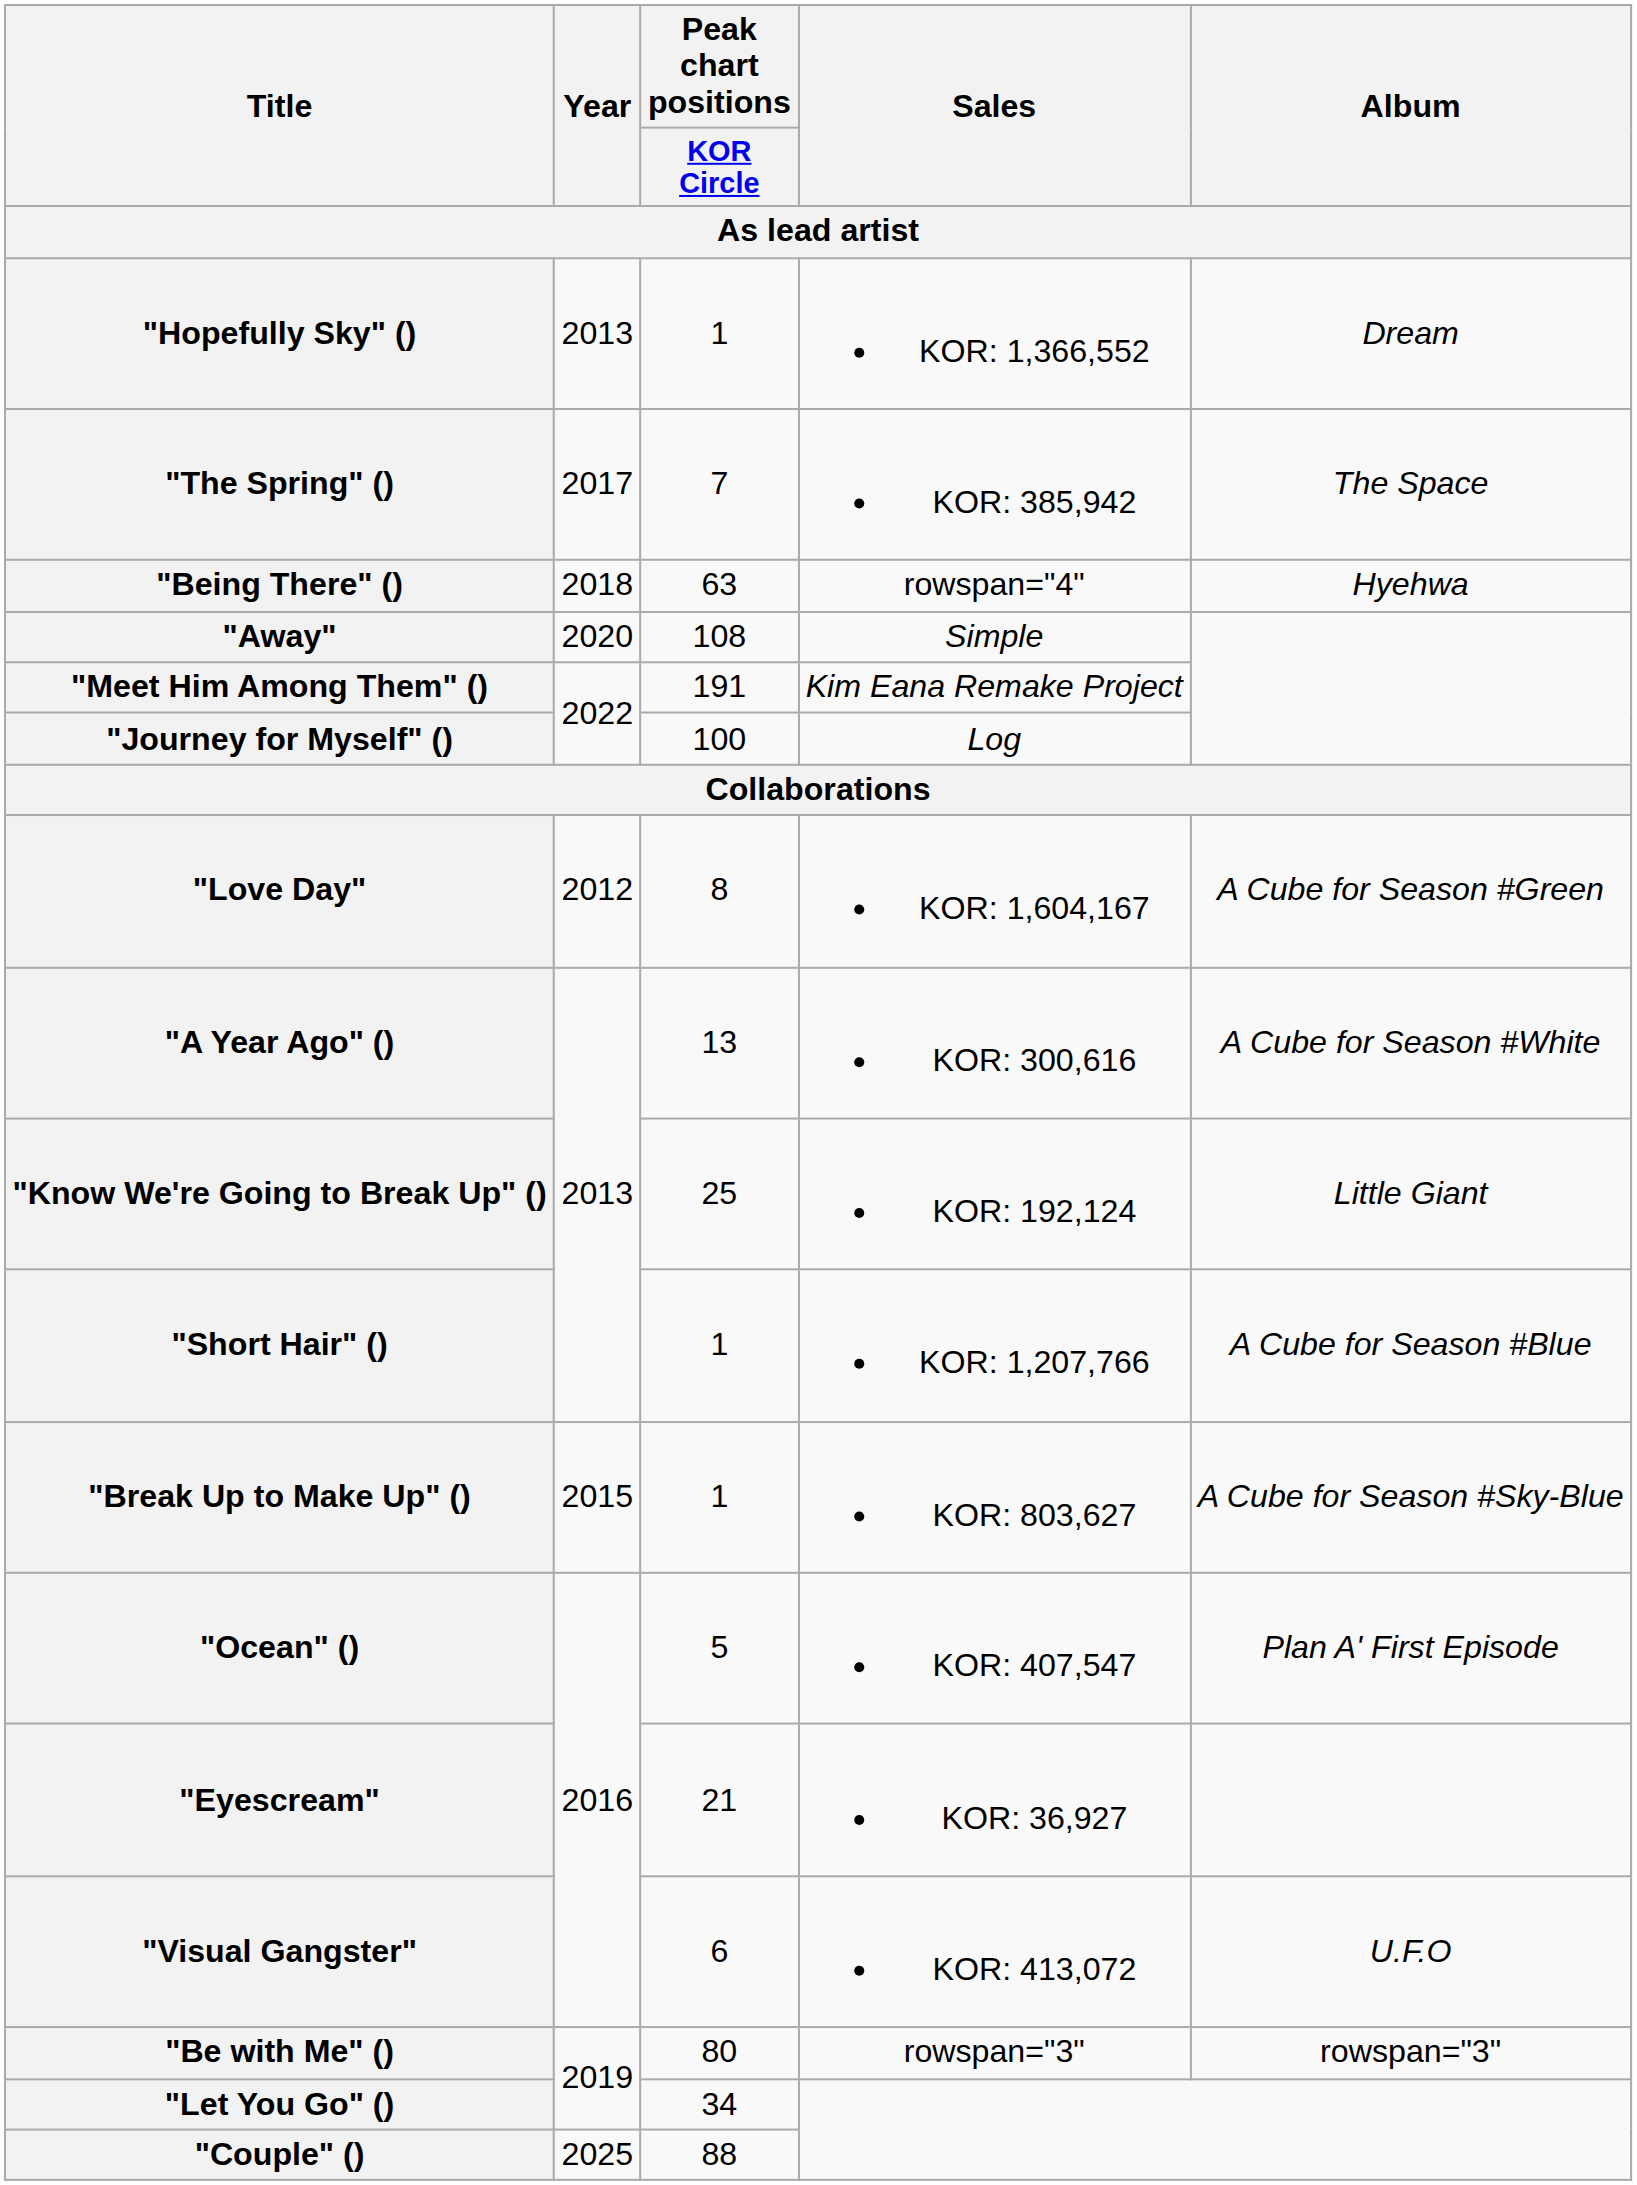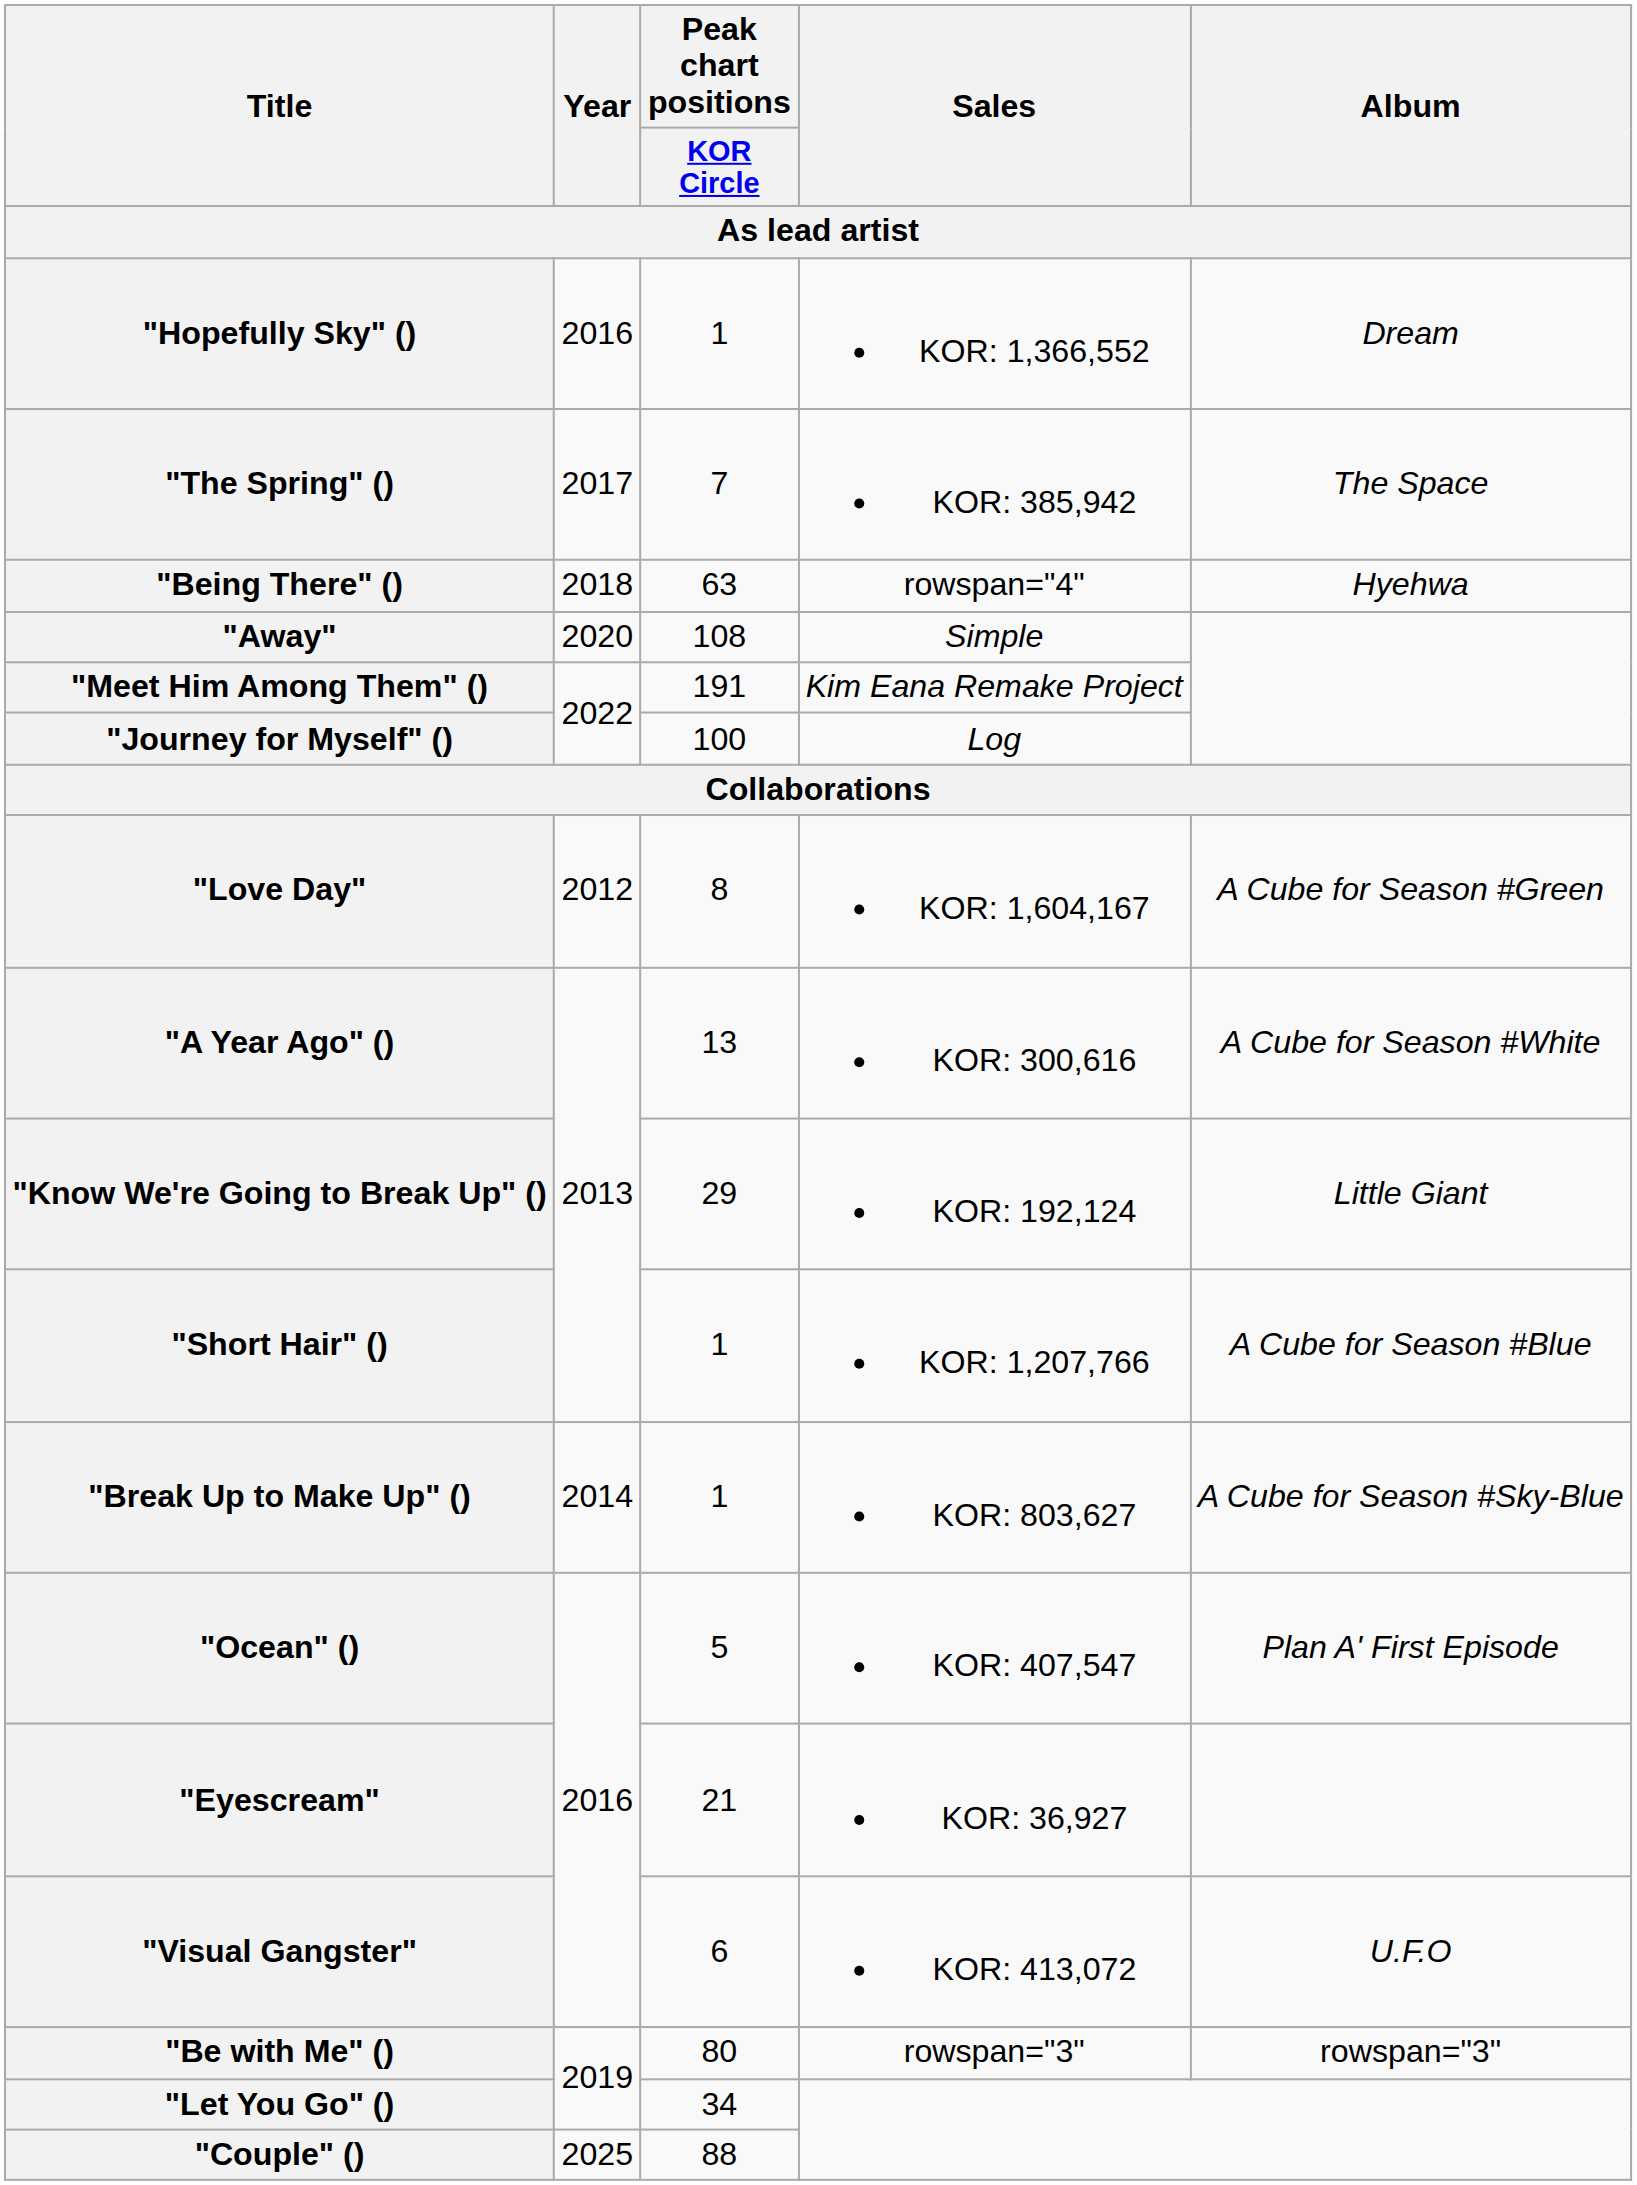(597, 332) 2013 -> (597, 332) 2016
(719, 1193) 25 -> (719, 1193) 29
(597, 1496) 2015 -> (597, 1496) 2014
